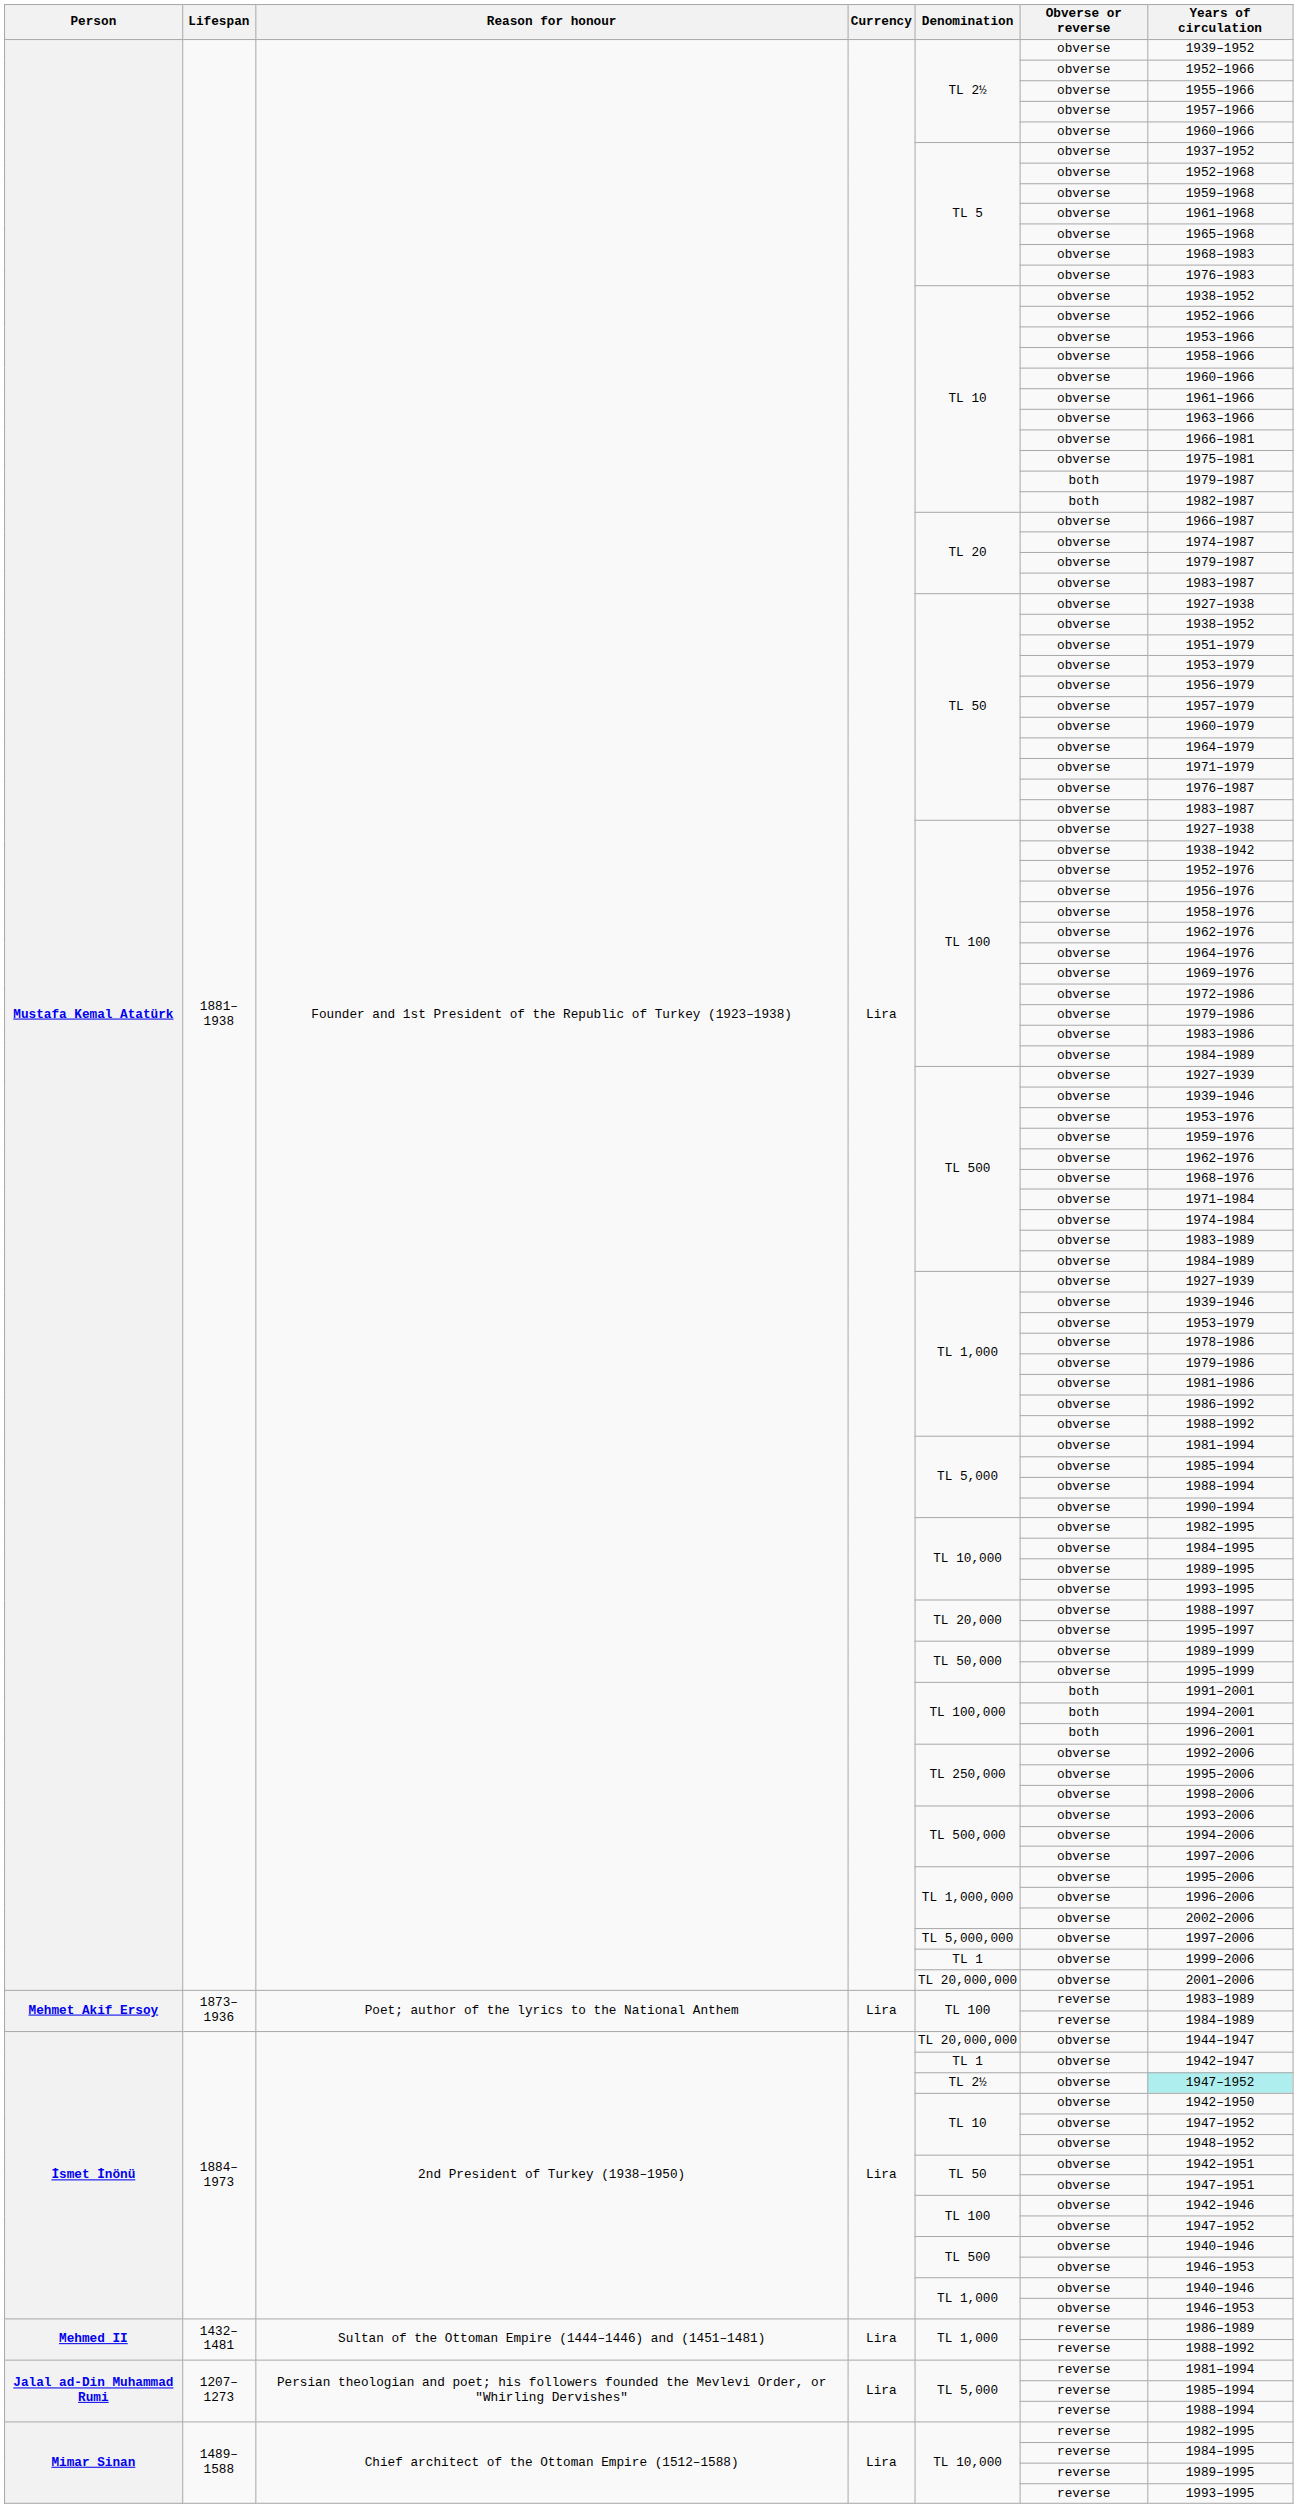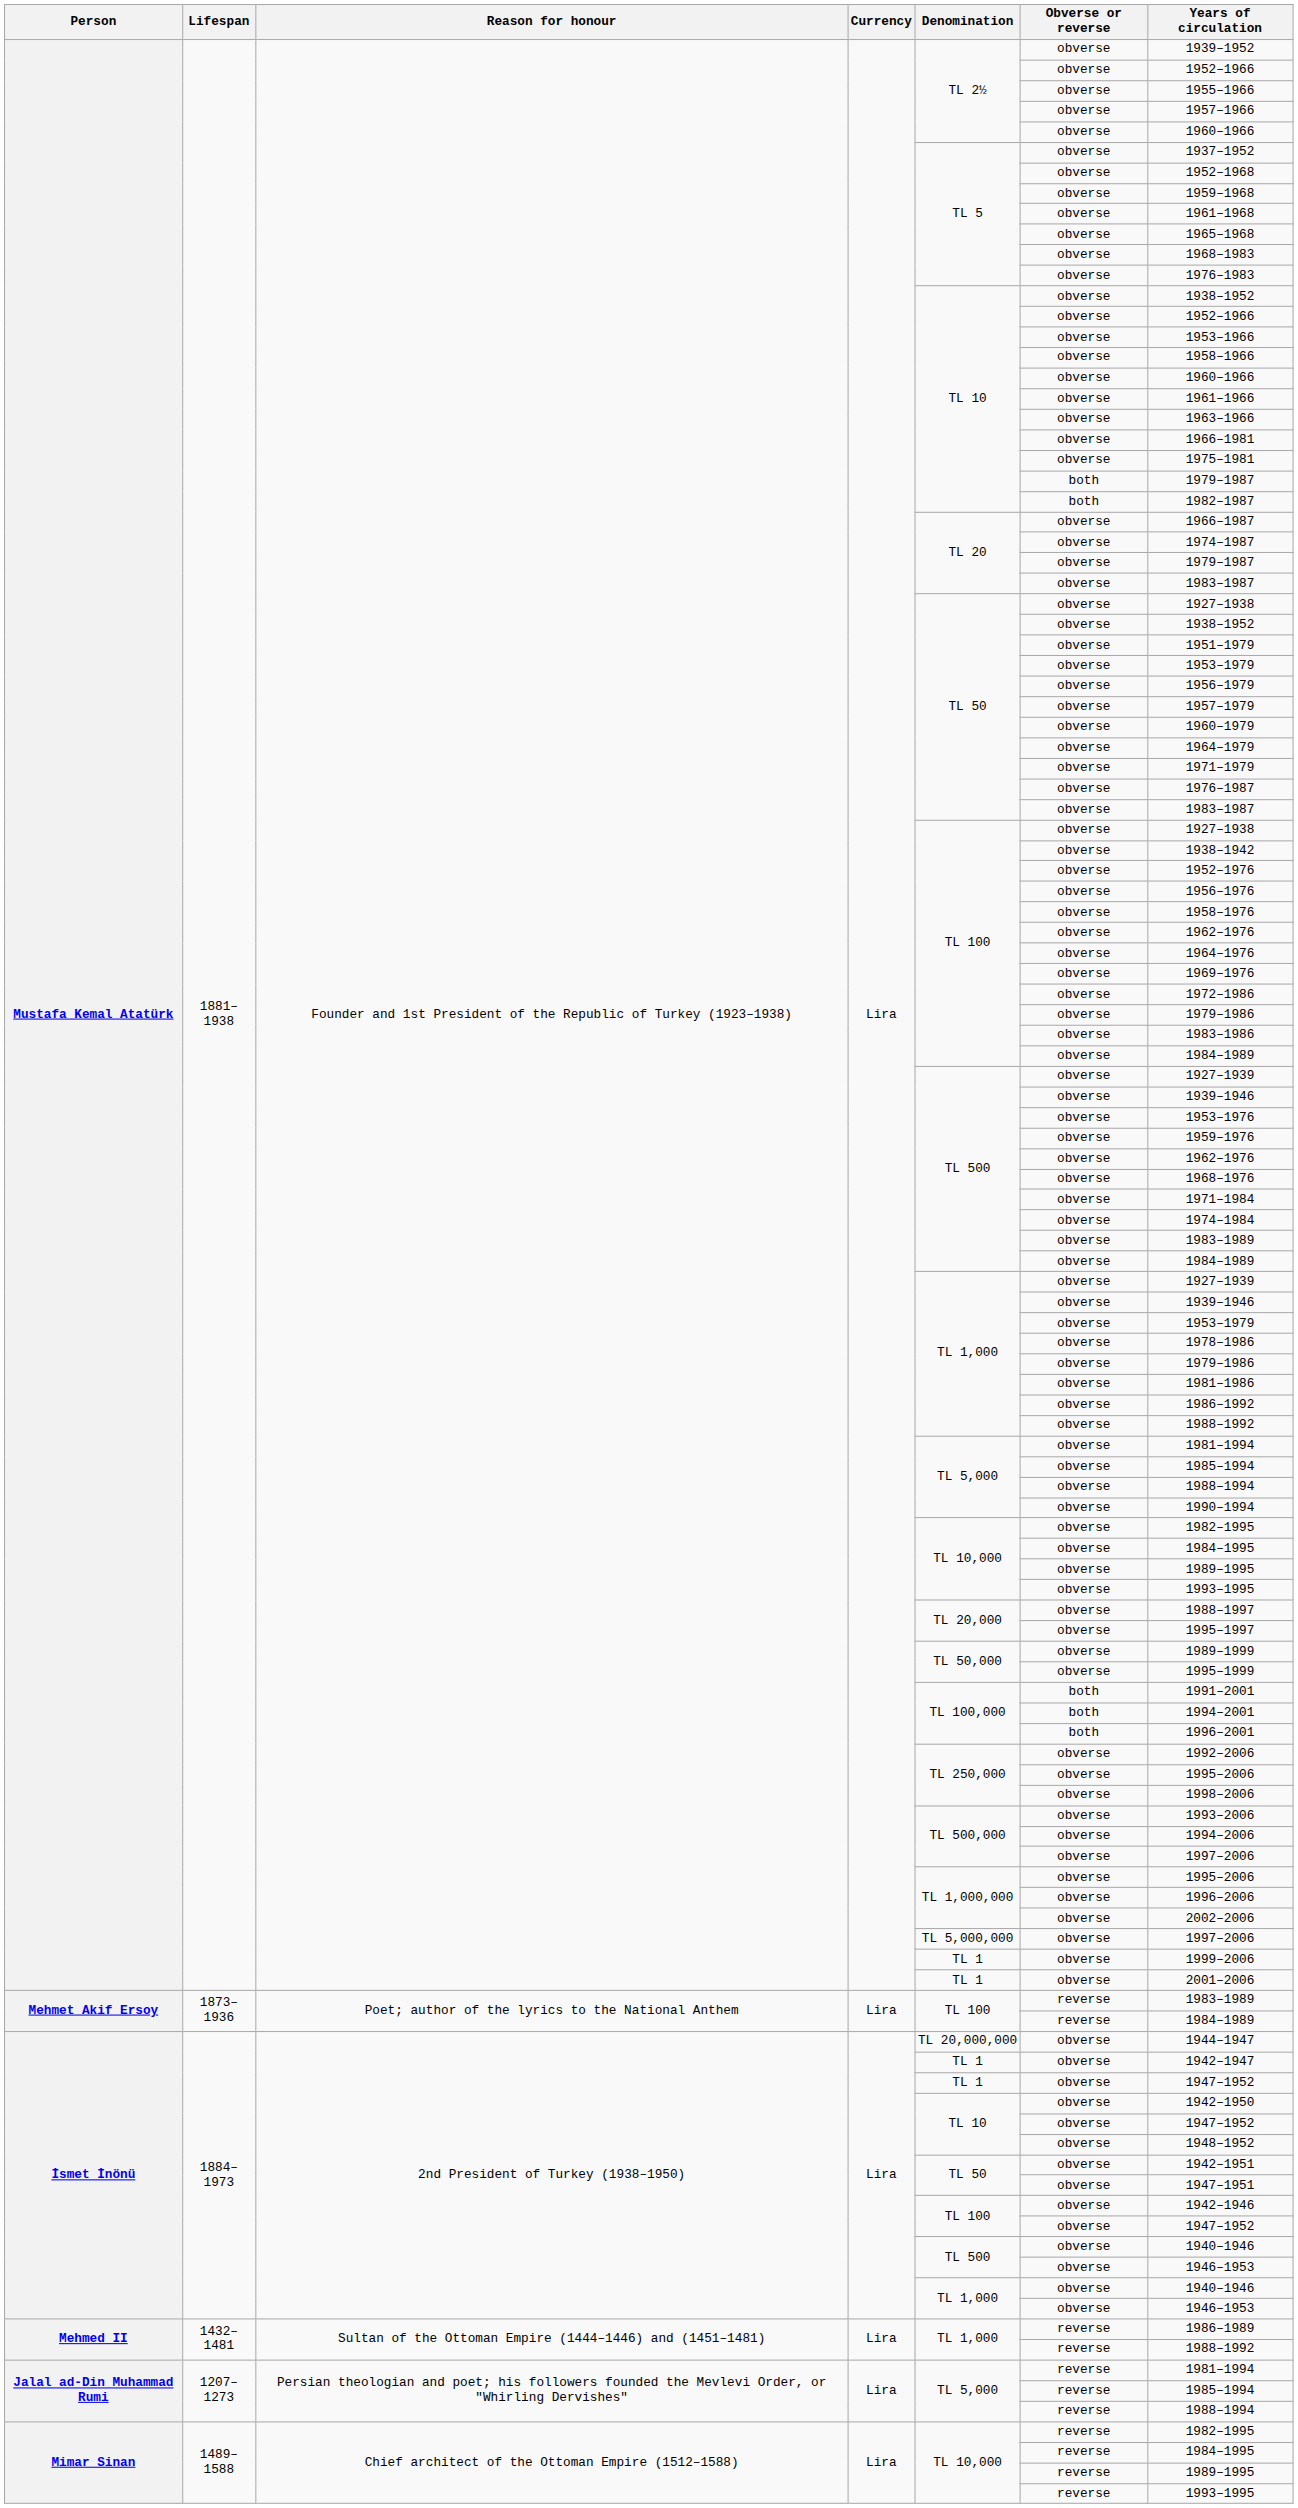(968, 1980) TL 20,000,000 -> (968, 1980) TL 1
(968, 2083) TL 2½ -> (968, 2083) TL 1
(1220, 2083) paleturquoise background -> (1220, 2083) no background
